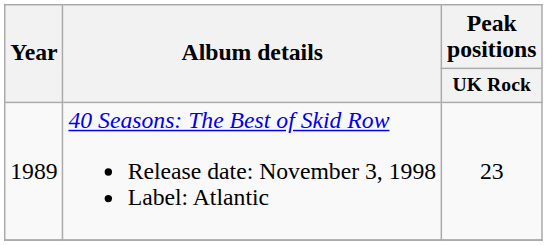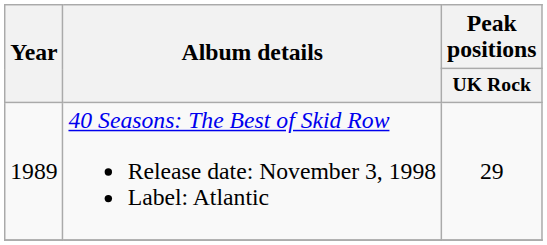(492, 170) 23 -> (492, 170) 29
